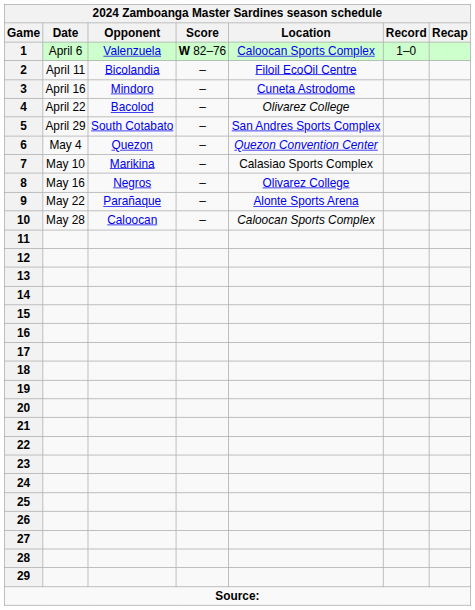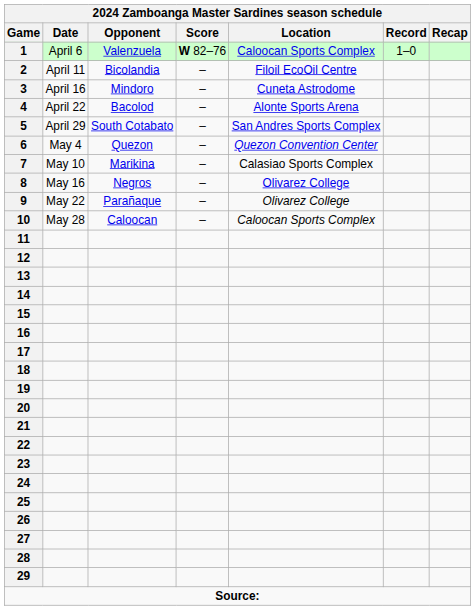(306, 107) Olivarez College -> (306, 107) Alonte Sports Arena
(306, 201) Alonte Sports Arena -> (306, 201) Olivarez College
